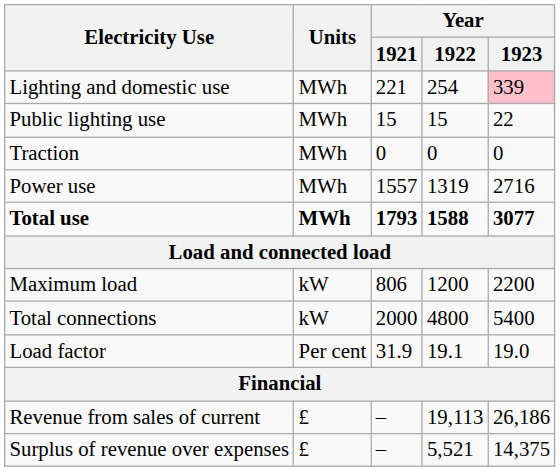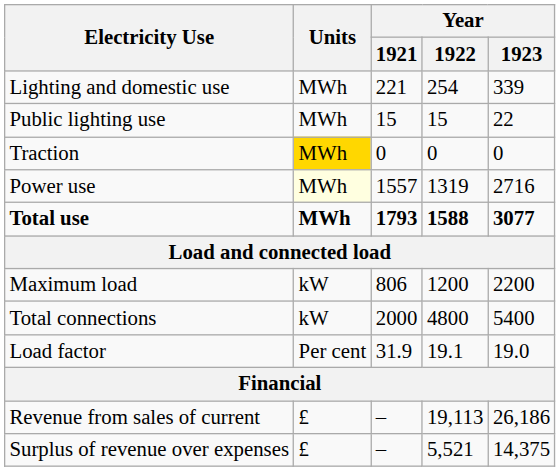(509, 86) pink background -> (509, 86) no background
(323, 152) no background -> (323, 152) gold background
(323, 185) no background -> (323, 185) lightyellow background
